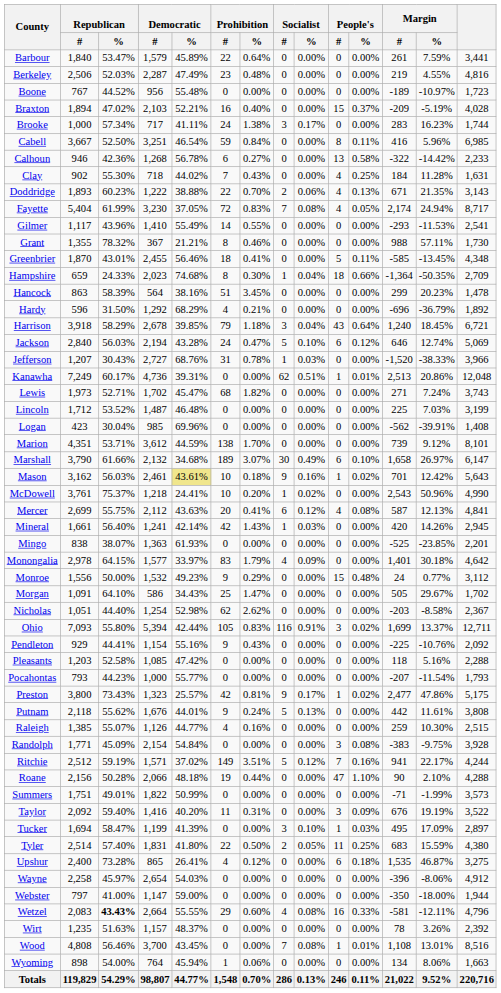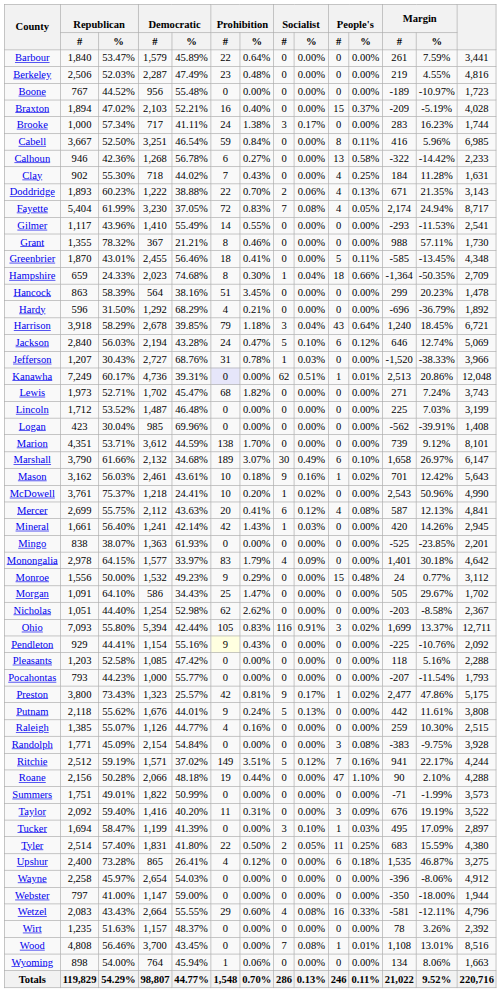(225, 376) no background -> (225, 376) lavender background
(192, 476) khaki background -> (192, 476) no background
(225, 644) no background -> (225, 644) lightyellow background
(118, 912) bold -> (118, 912) normal
